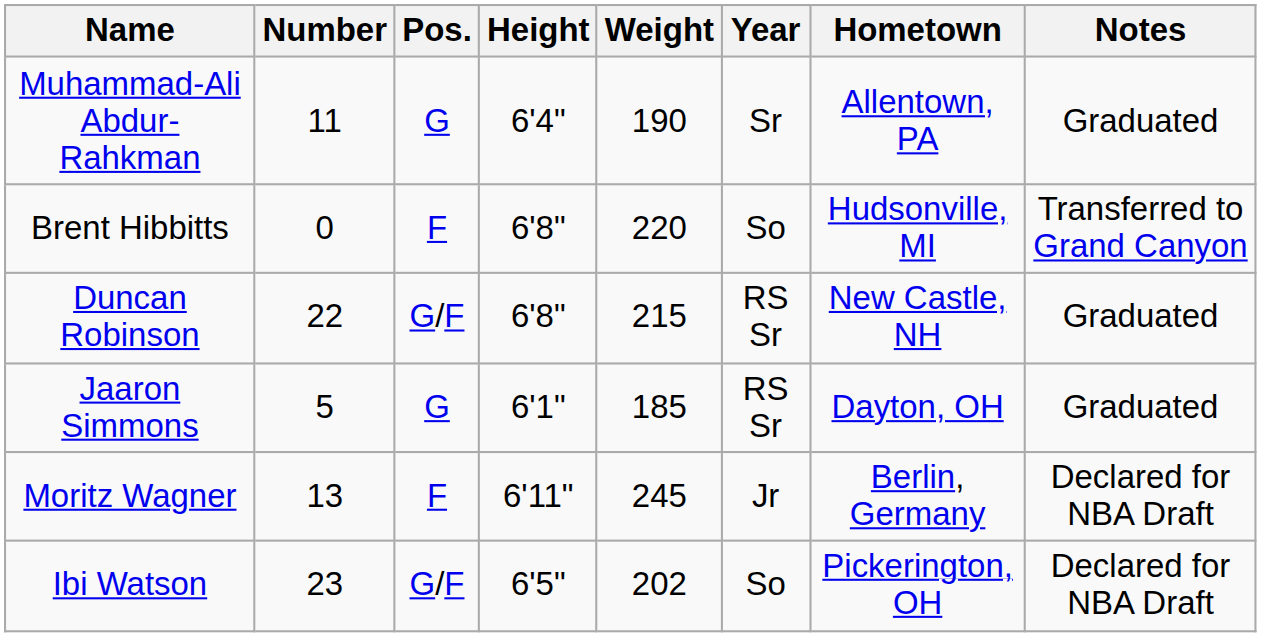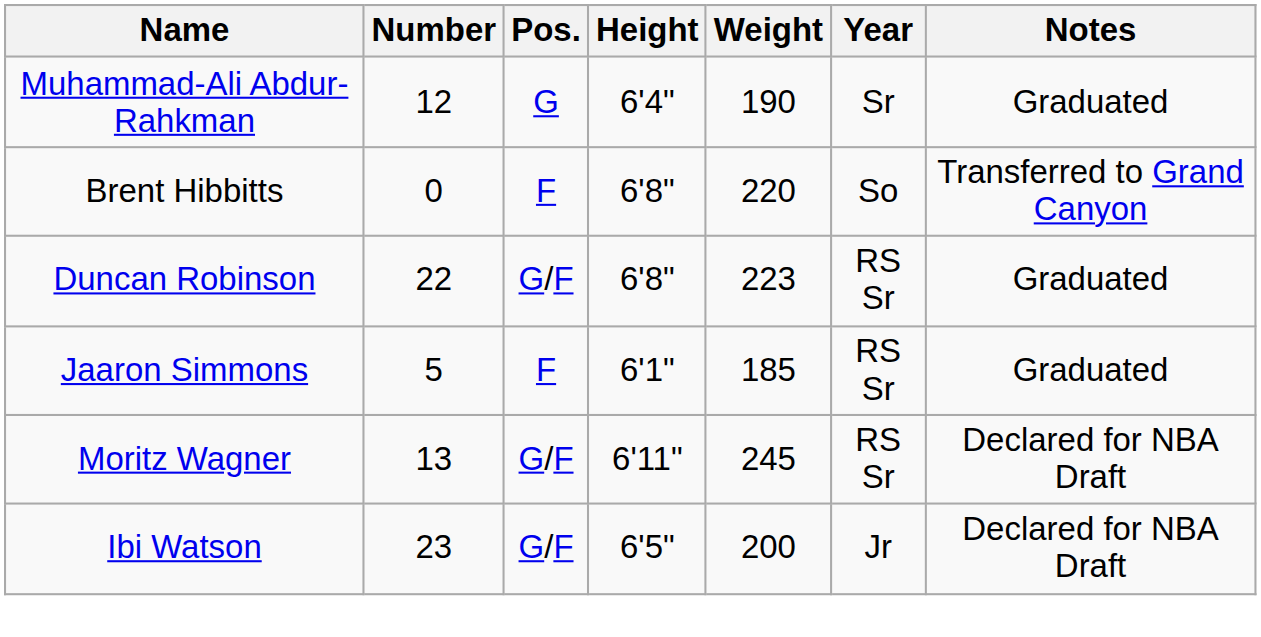- column: (918, 30)
(325, 119) 11 -> (434, 101) 12
(659, 317) 215 -> (768, 280) 223
(437, 406) G -> (546, 369) F
(437, 495) F -> (546, 458) G/F
(766, 495) Jr -> (878, 458) RS Sr
(659, 585) 202 -> (768, 548) 200
(766, 585) So -> (878, 548) Jr
